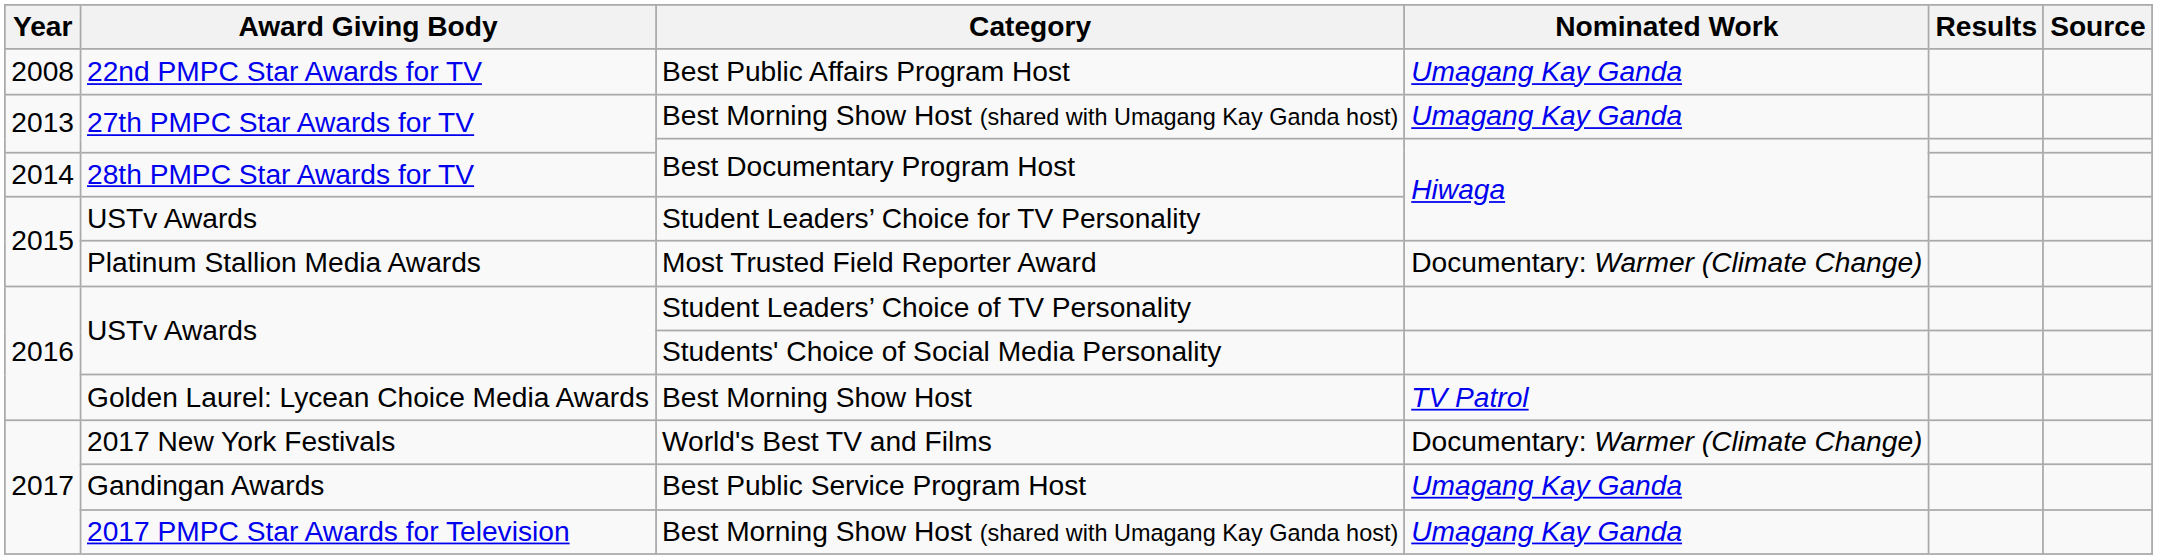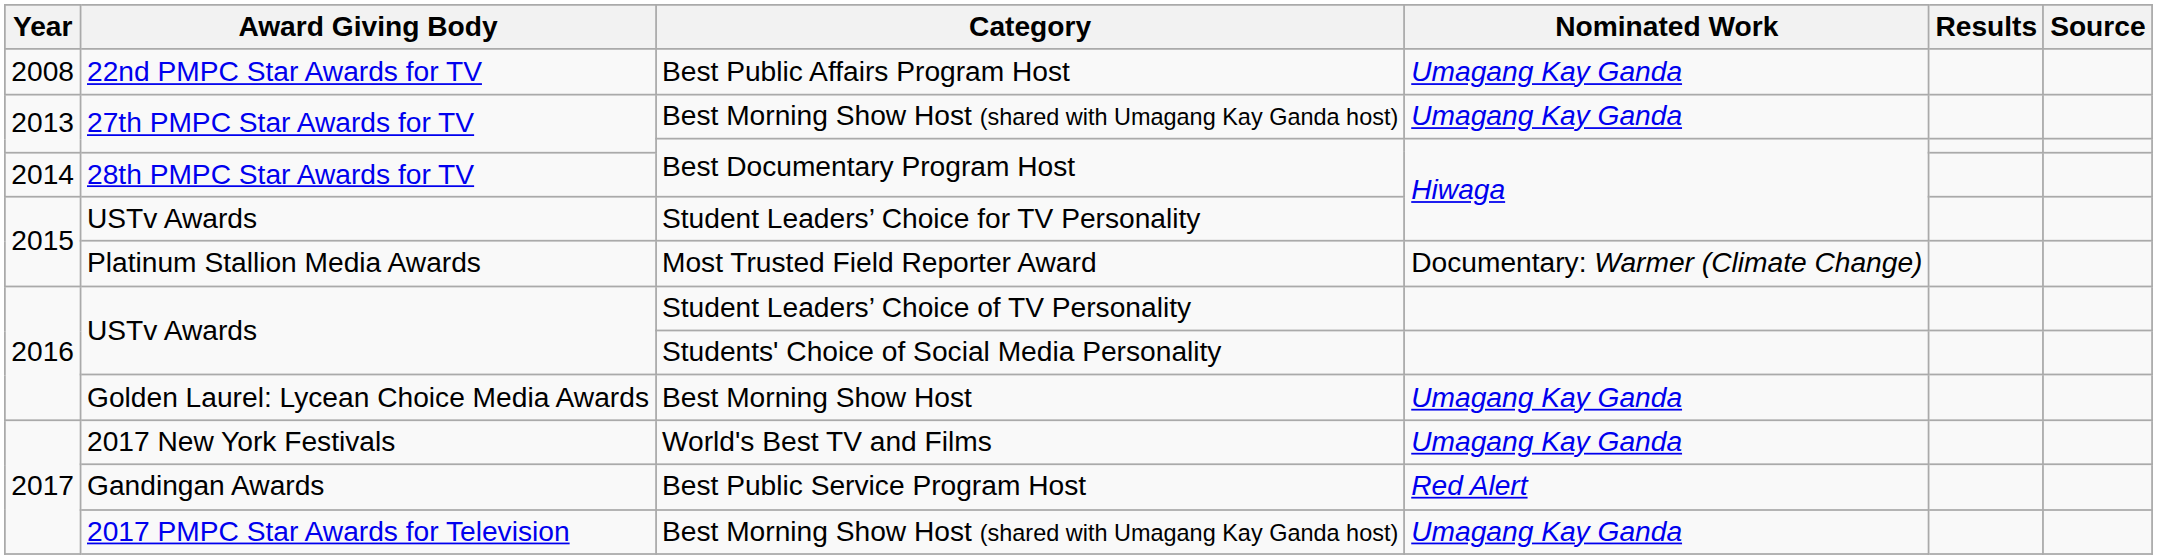(1470, 397) TV Patrol -> (1547, 397) Umagang Kay Ganda
(1667, 441) Documentary: Warmer (Climate Change) -> (1547, 441) Umagang Kay Ganda
(1547, 486) Umagang Kay Ganda -> (1469, 486) Red Alert
